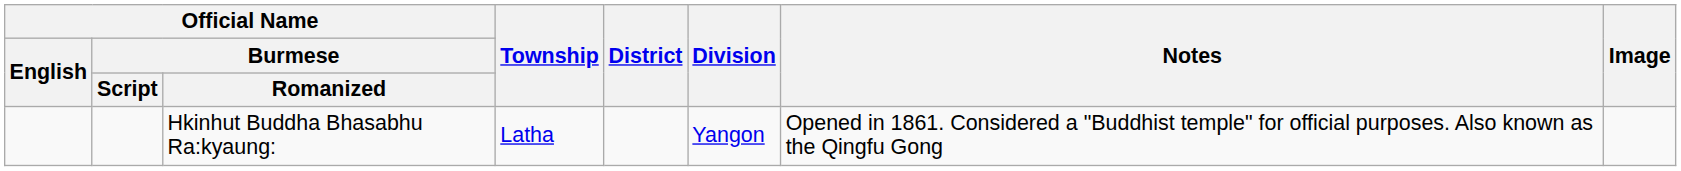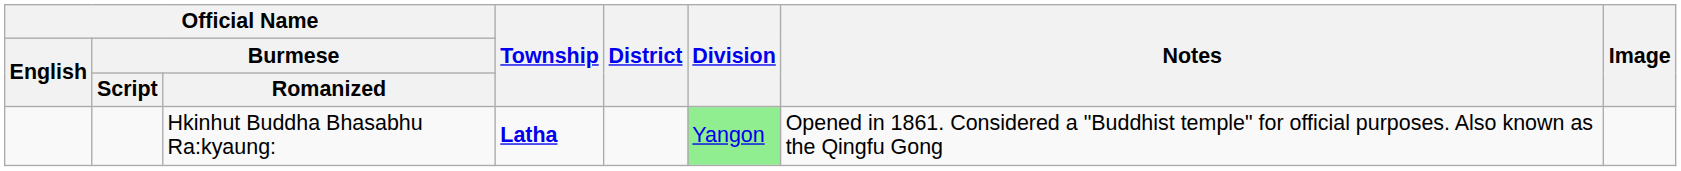(527, 135) normal -> (529, 135) bold
(729, 135) no background -> (729, 135) lightgreen background
